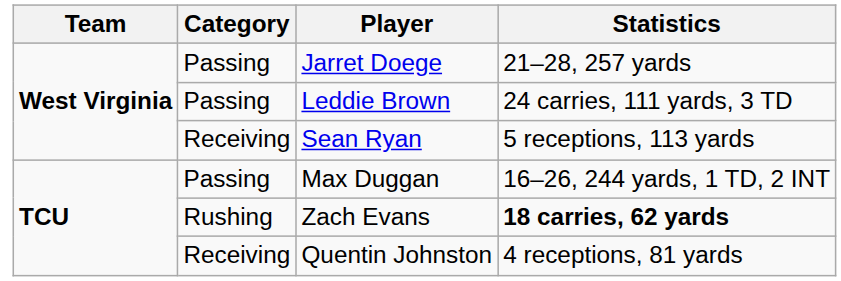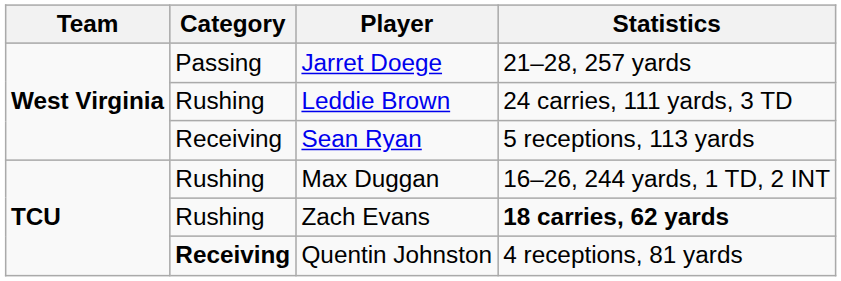(227, 101) Passing -> (220, 101) Rushing
(227, 178) Passing -> (220, 178) Rushing
(237, 255) normal -> (233, 255) bold
